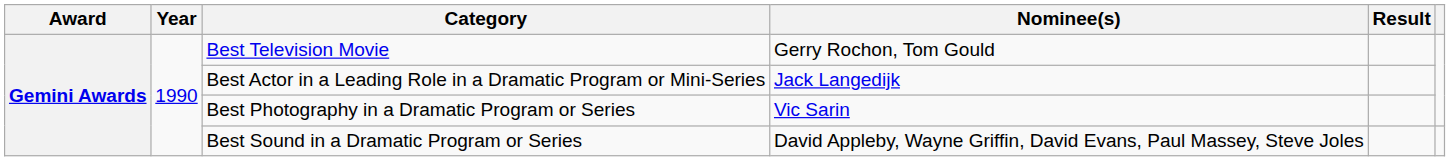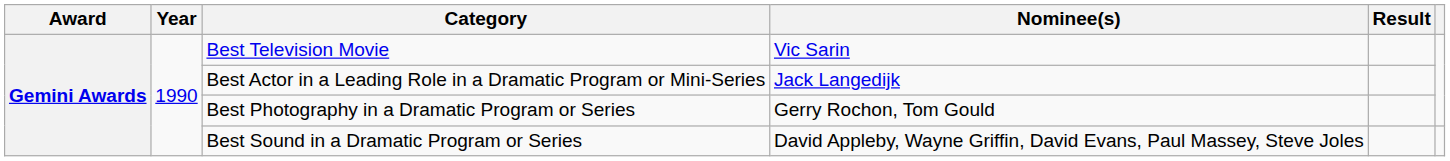(884, 49) Gerry Rochon, Tom Gould -> (812, 49) Vic Sarin
(812, 110) Vic Sarin -> (884, 110) Gerry Rochon, Tom Gould
